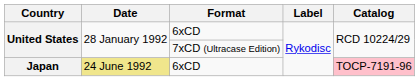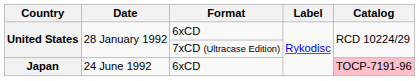(118, 66) khaki background -> (118, 66) no background
